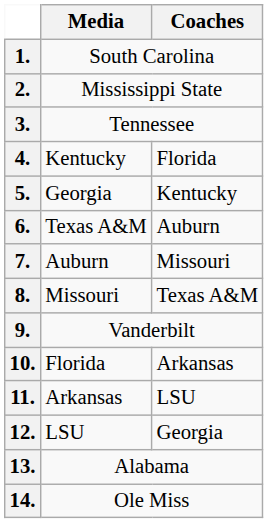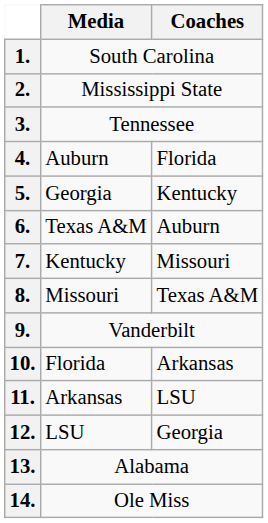(86, 158) Kentucky -> (77, 158) Auburn
(77, 261) Auburn -> (86, 261) Kentucky
